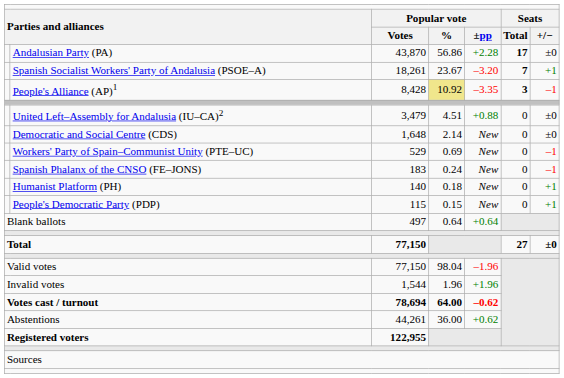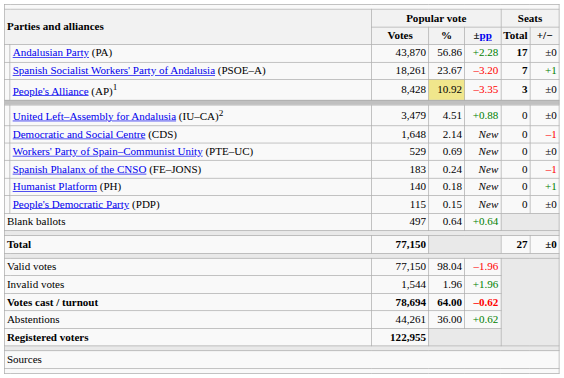(551, 89) –1 -> (551, 89) ±0
(551, 134) ±0 -> (551, 134) –1
(551, 151) –1 -> (551, 151) ±0
(551, 204) +1 -> (551, 204) ±0
